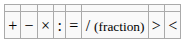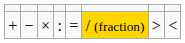(115, 25) no background -> (115, 25) gold background
